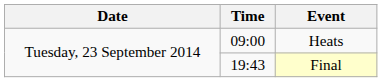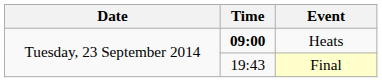(248, 40) normal -> (248, 40) bold
